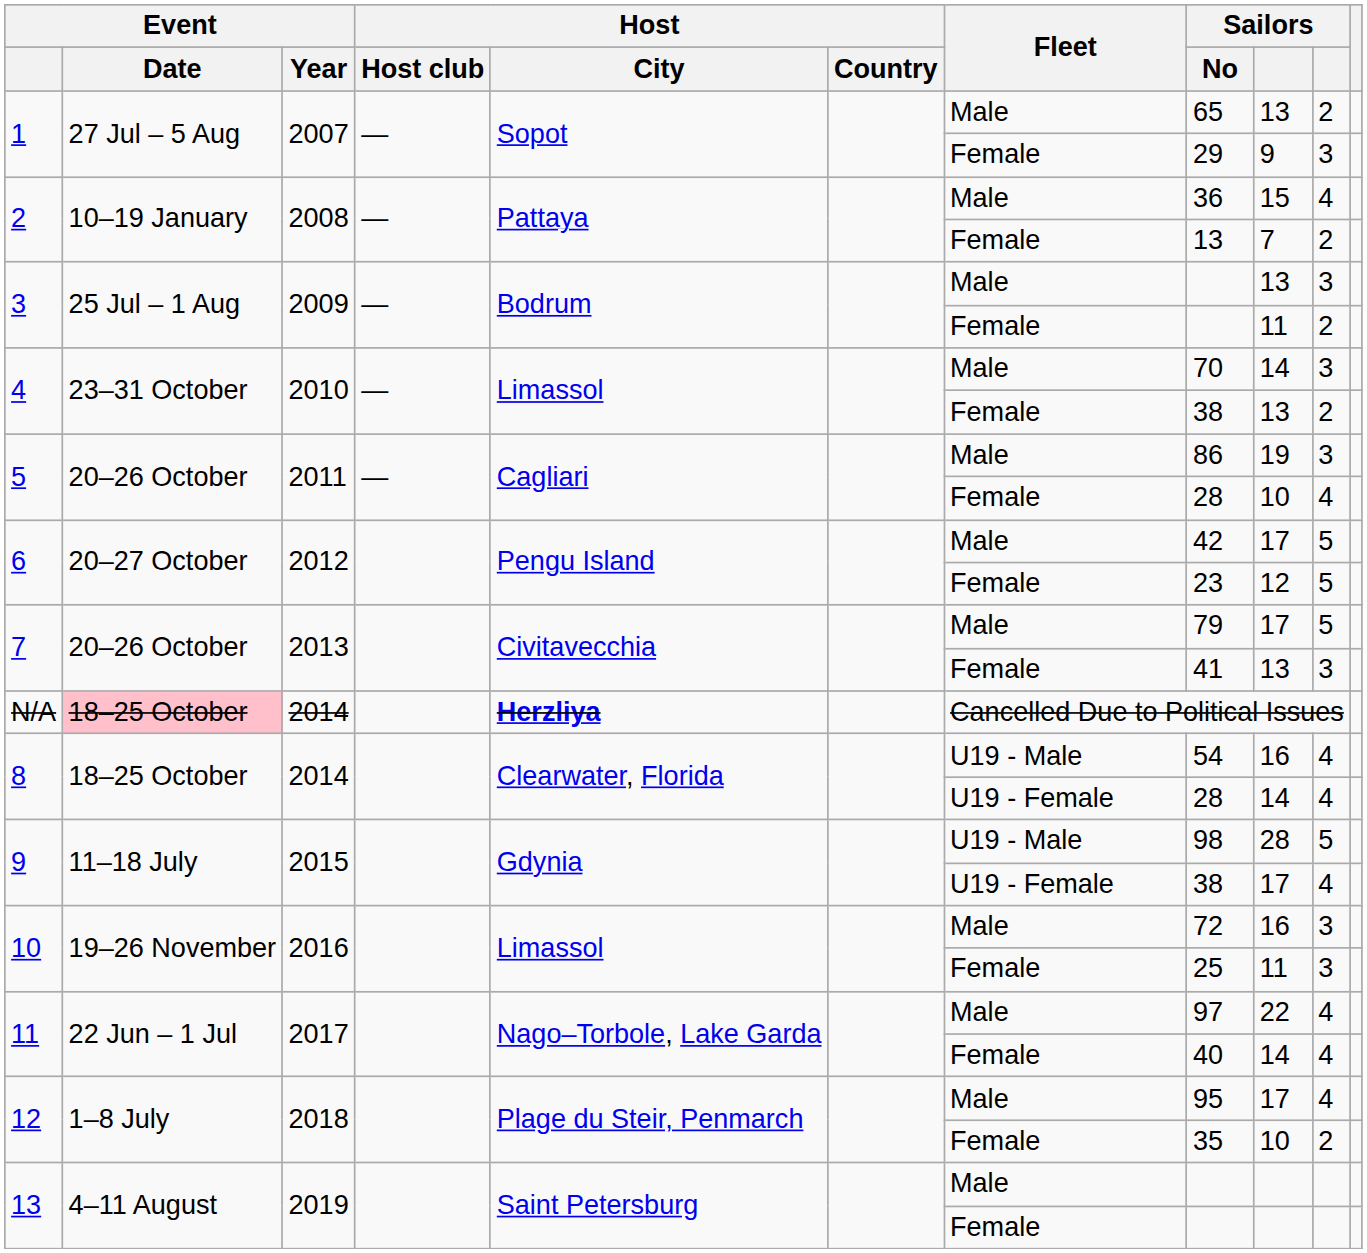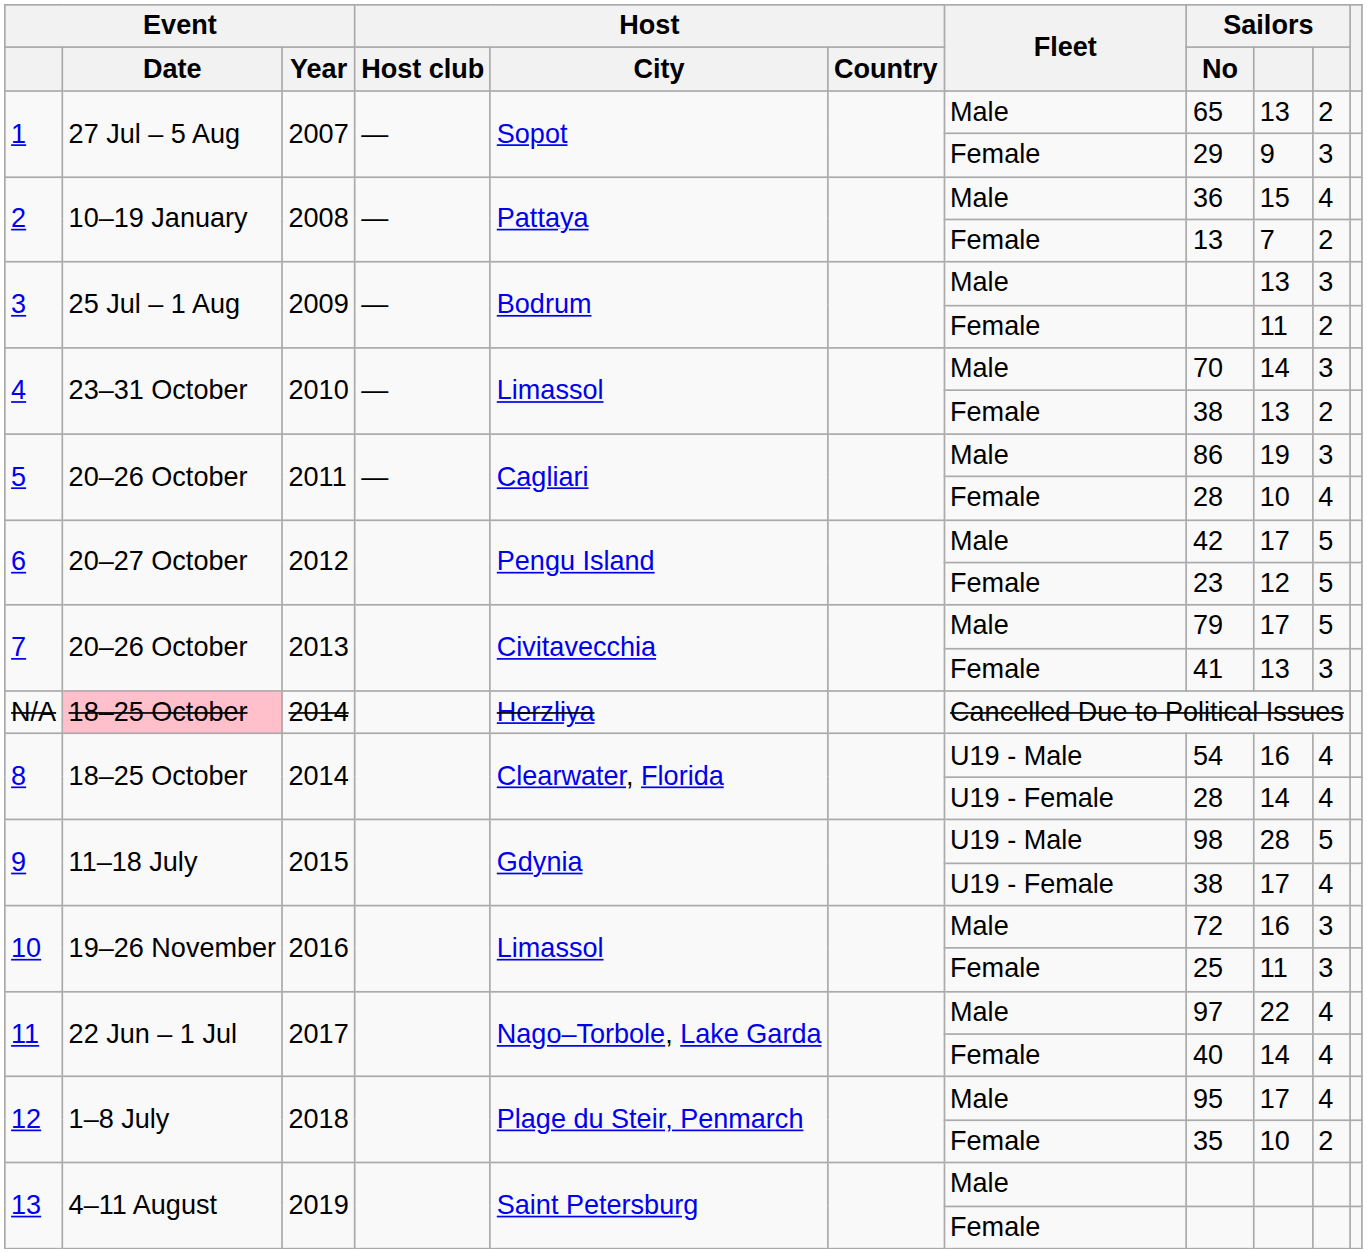(549, 712) bold -> (546, 712) normal
